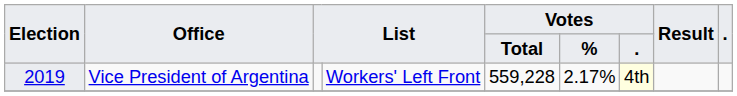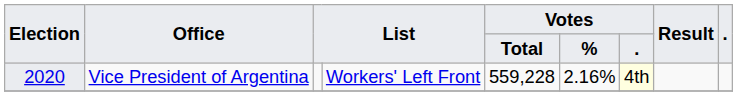(44, 77) 2019 -> (44, 77) 2020
(590, 77) 2.17% -> (590, 77) 2.16%
